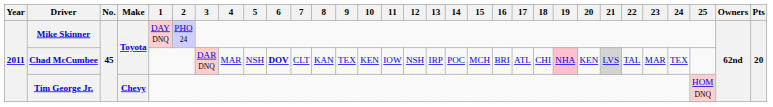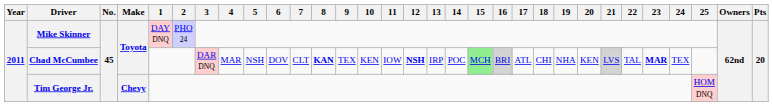(279, 61) bold -> (278, 61) normal
(324, 61) normal -> (324, 61) bold
(415, 61) normal -> (415, 61) bold
(480, 61) no background -> (480, 61) lightgreen background
(502, 61) no background -> (503, 61) lightgrey background
(565, 61) pink background -> (566, 61) no background
(655, 61) normal -> (656, 61) bold
